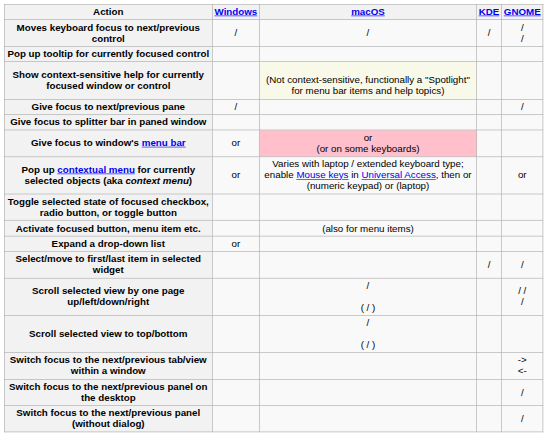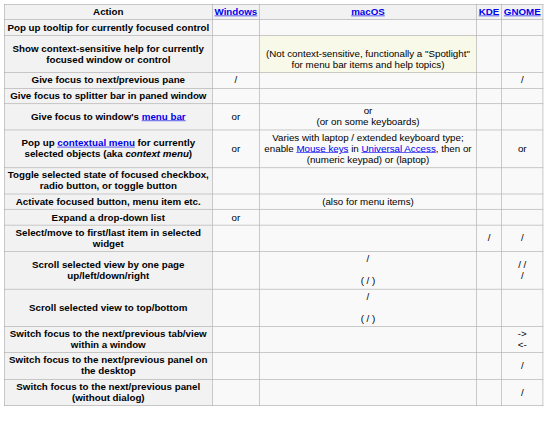- row: (108, 33)
(368, 143) pink background -> (368, 117) no background
